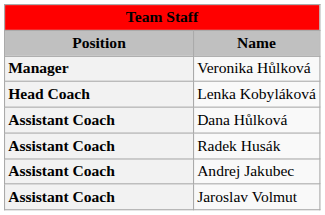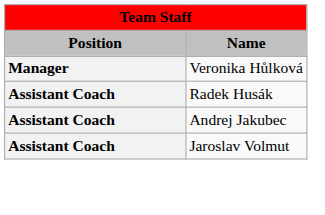- row: (256, 94)
- row: (242, 120)
